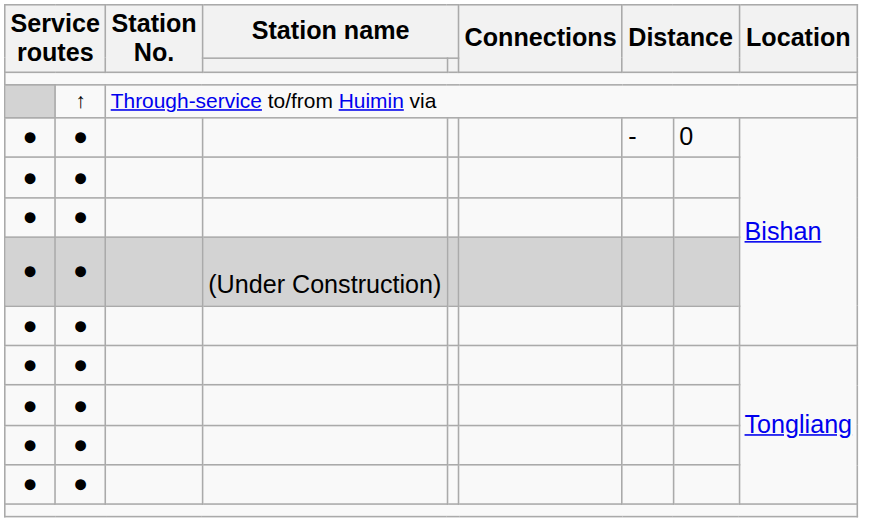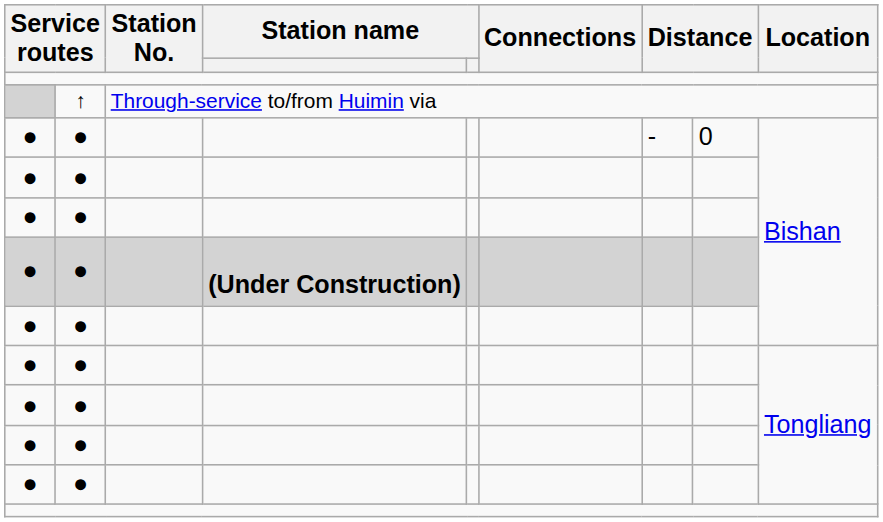(325, 285) normal -> (335, 285) bold
